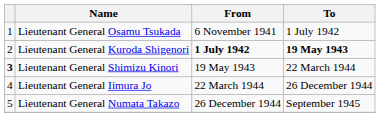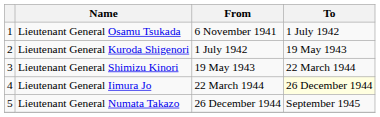(222, 49) bold -> (221, 49) normal
(317, 49) bold -> (316, 49) normal
(10, 67) bold -> (10, 67) normal
(329, 85) no background -> (329, 85) lightyellow background
